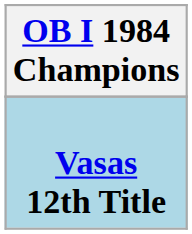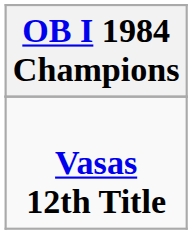(96, 181) lightblue background -> (96, 181) no background
